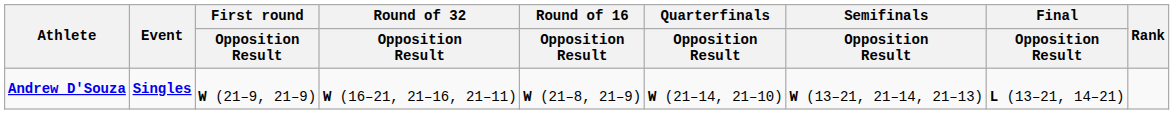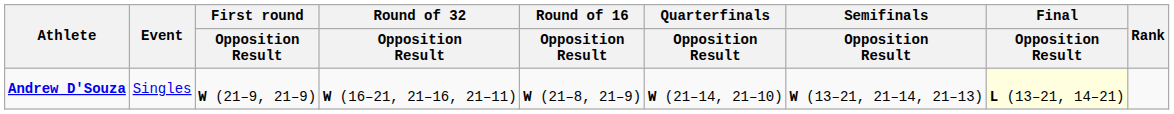(162, 88) bold -> (162, 88) normal
(1057, 97) no background -> (1057, 97) lightyellow background
